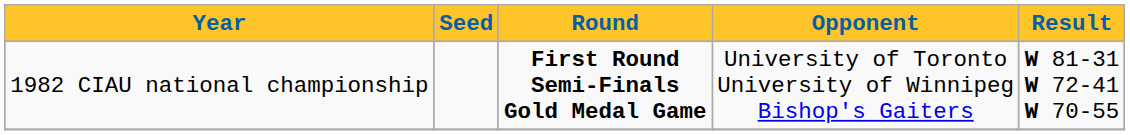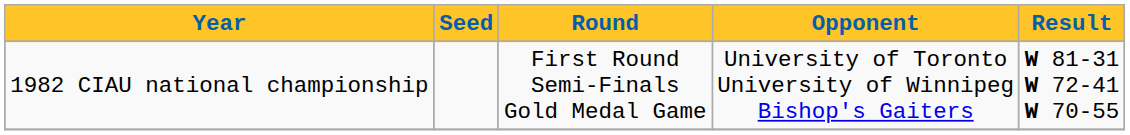(605, 86) bold -> (605, 86) normal
